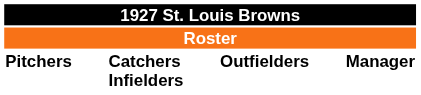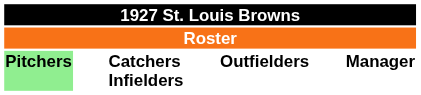(39, 61) no background -> (39, 61) lightgreen background
